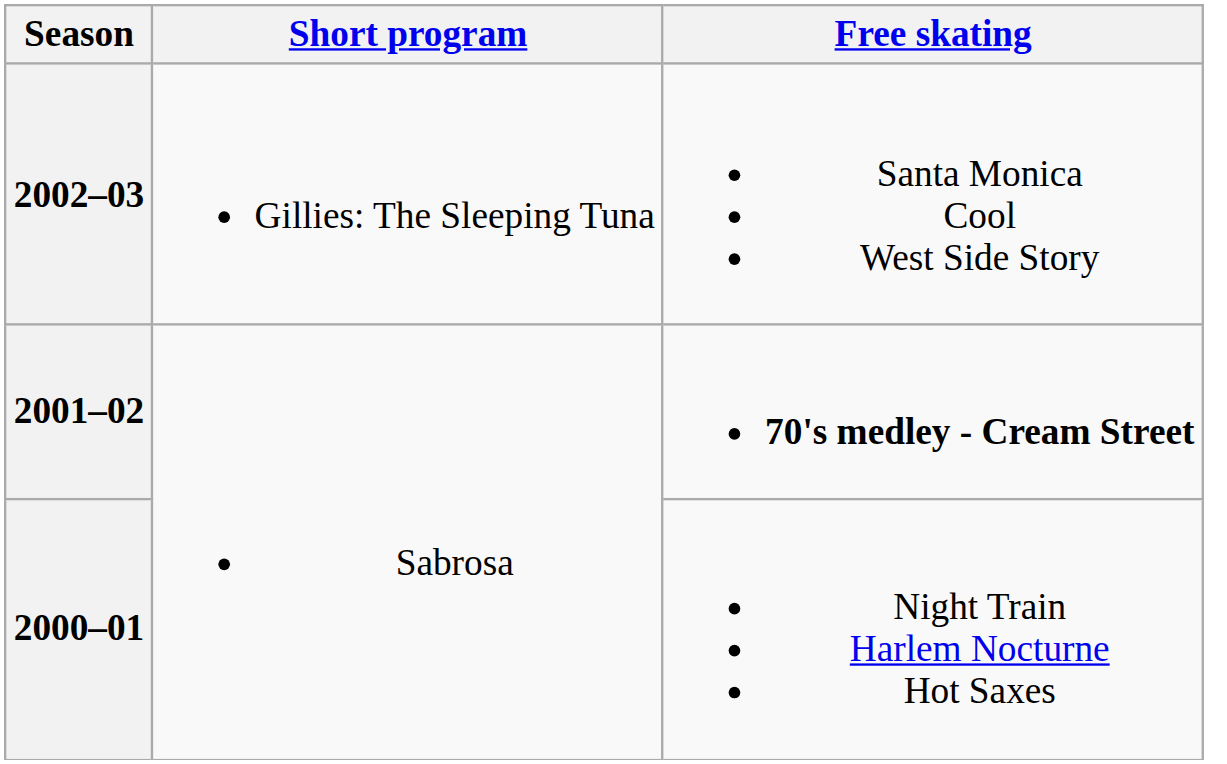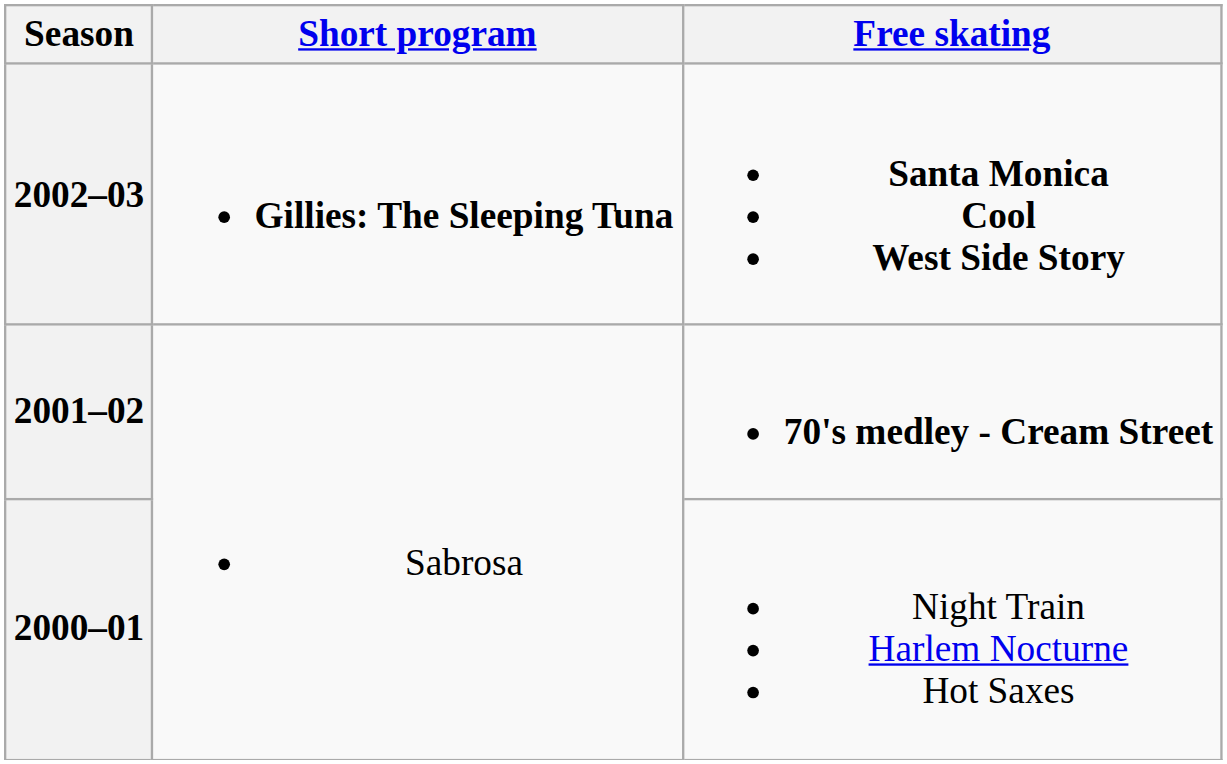(408, 215) normal -> (417, 215) bold
(933, 215) normal -> (952, 215) bold
